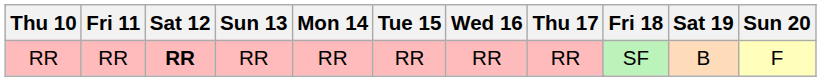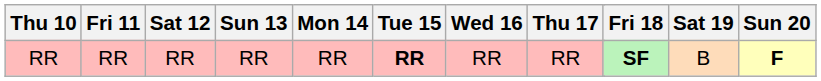(180, 58) bold -> (180, 58) normal
(410, 58) normal -> (410, 58) bold
(636, 58) normal -> (636, 58) bold
(777, 58) normal -> (777, 58) bold
